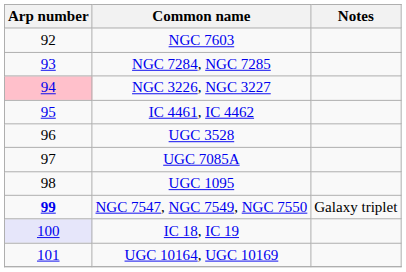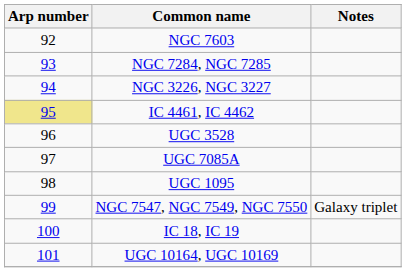(48, 87) pink background -> (48, 87) no background
(48, 111) no background -> (48, 111) khaki background
(48, 207) bold -> (48, 207) normal
(48, 231) lavender background -> (48, 231) no background
